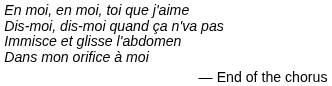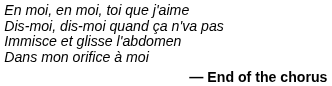(263, 77) normal -> (258, 77) bold
